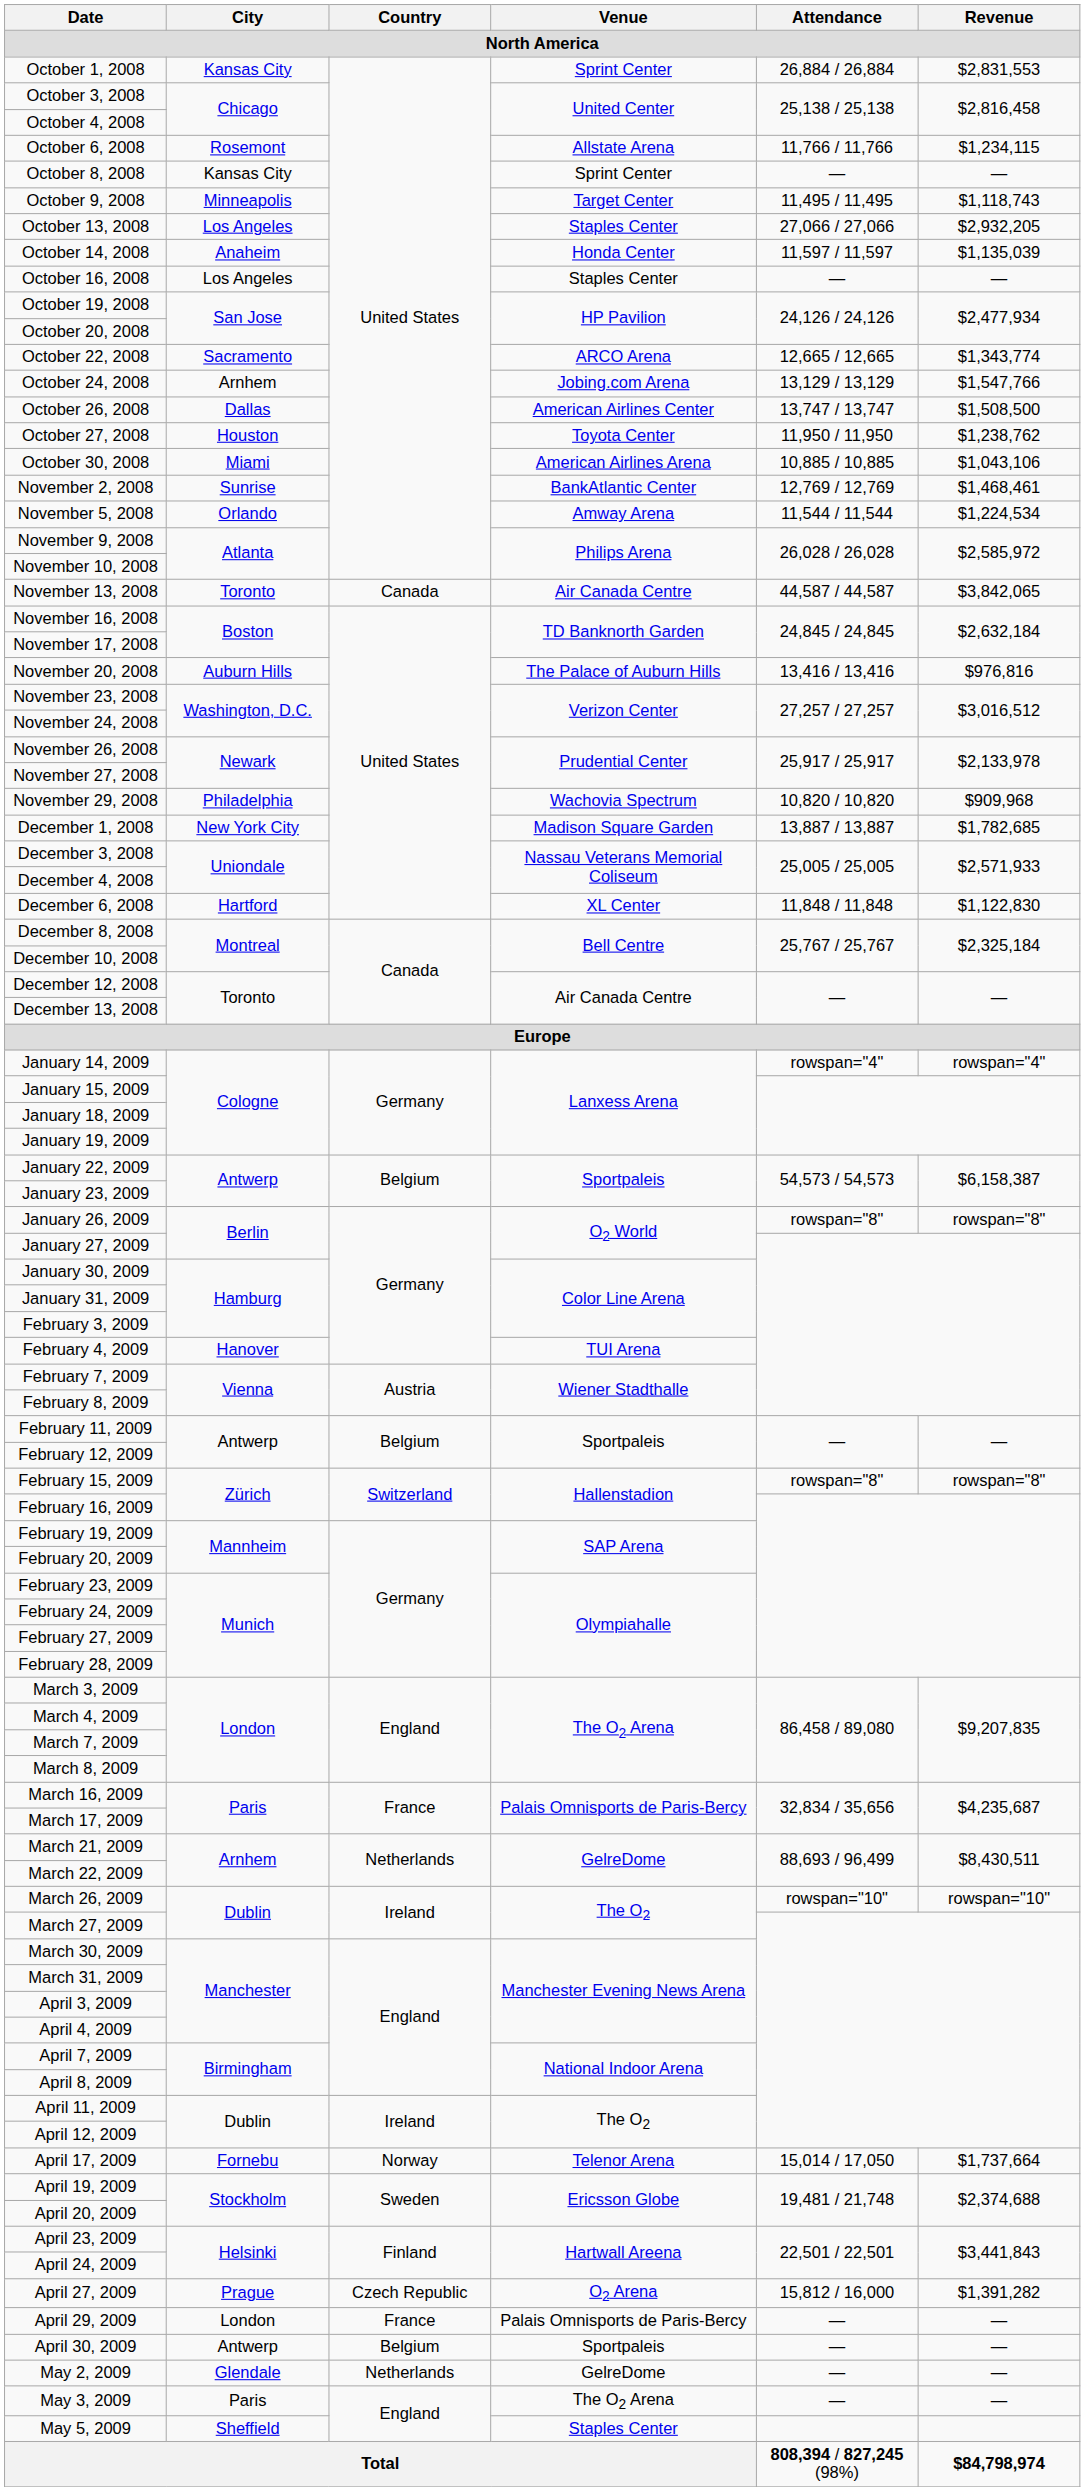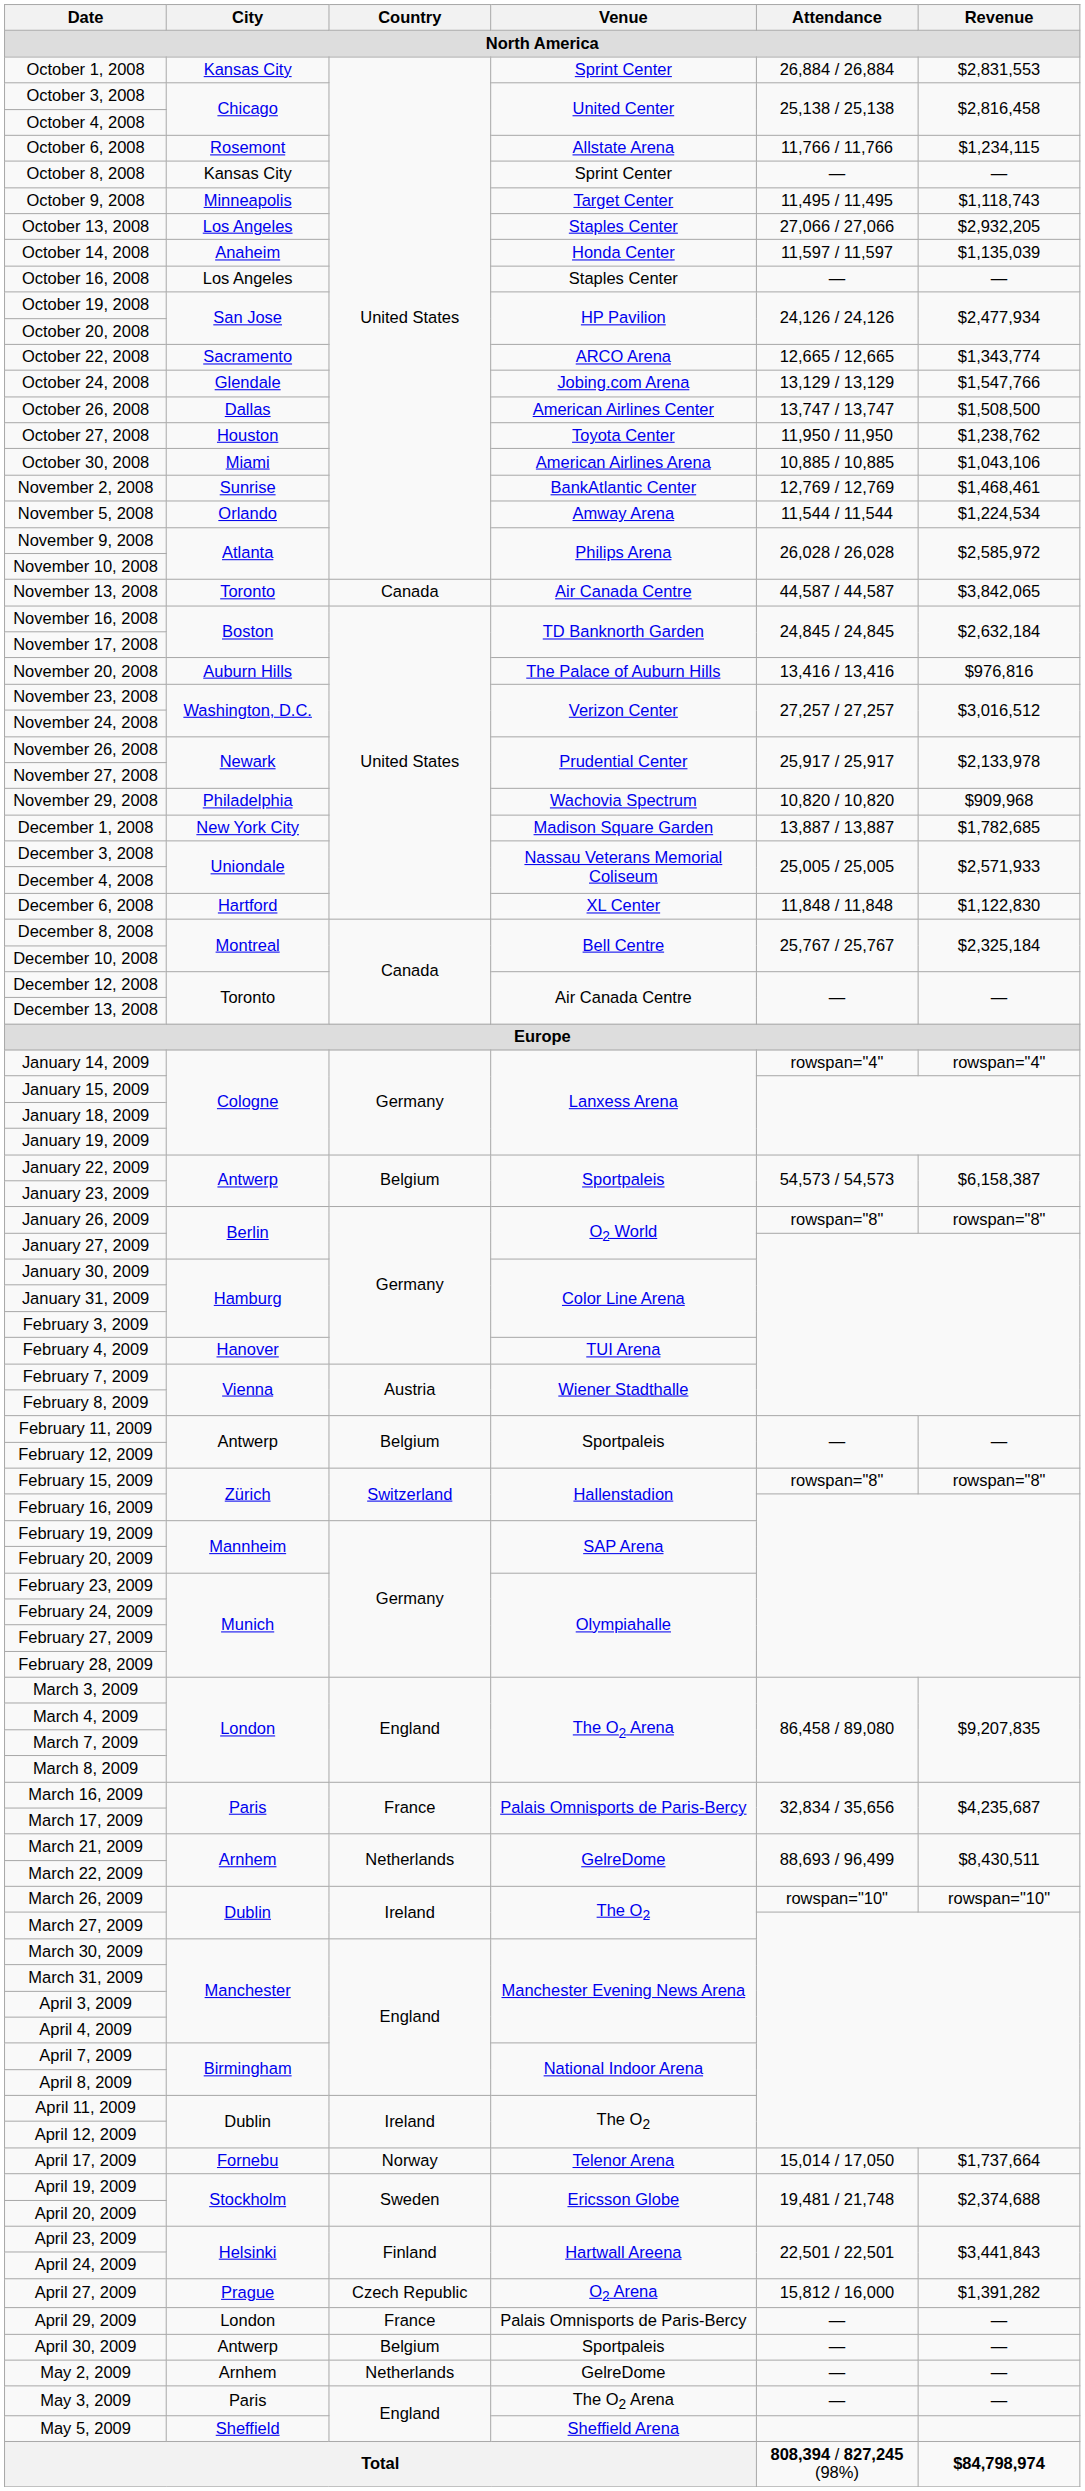(248, 383) Arnhem -> (248, 383) Glendale
(248, 2373) Glendale -> (248, 2373) Arnhem
(623, 2428) Staples Center -> (623, 2428) Sheffield Arena
